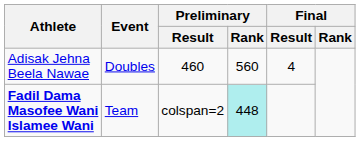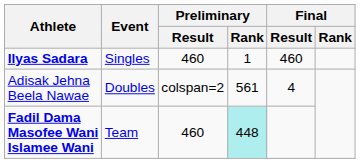+ row: (48, 59)
(193, 66) 460 -> (193, 88) colspan=2
(247, 66) 560 -> (247, 88) 561
(193, 111) colspan=2 -> (193, 133) 460
